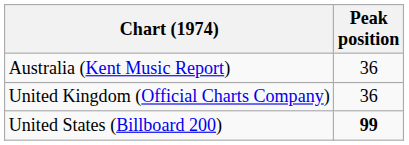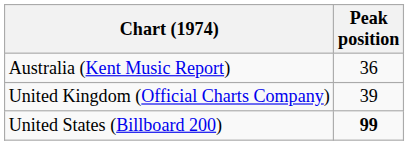(369, 96) 36 -> (369, 96) 39
